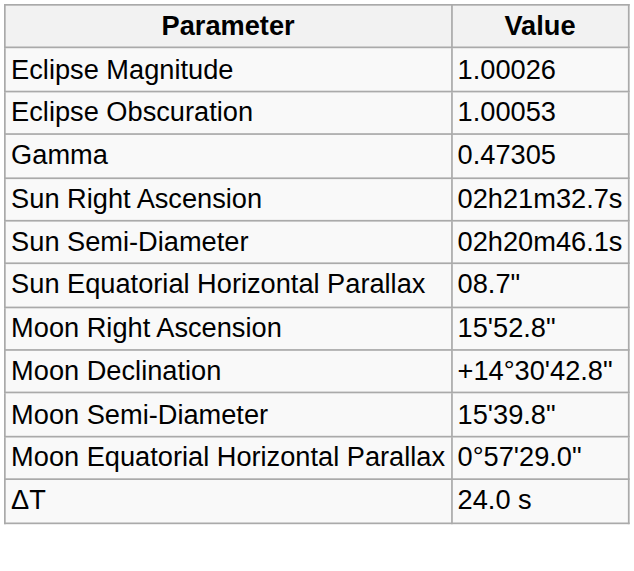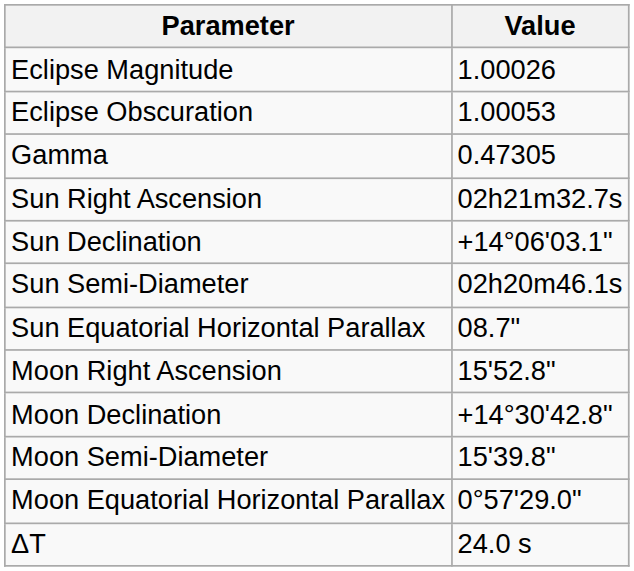+ row: (106, 241)
